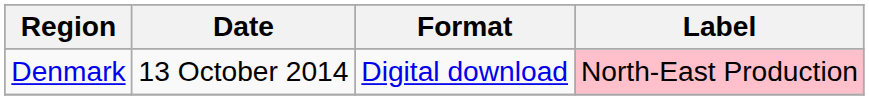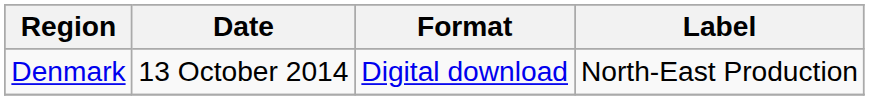(719, 71) pink background -> (719, 71) no background
